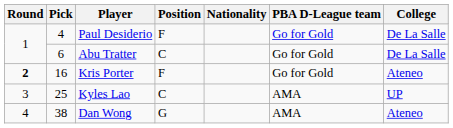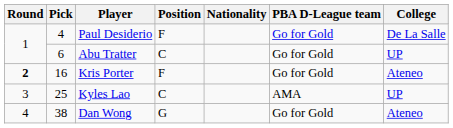(416, 53) De La Salle -> (395, 53) UP
(287, 113) AMA -> (303, 113) Go for Gold
